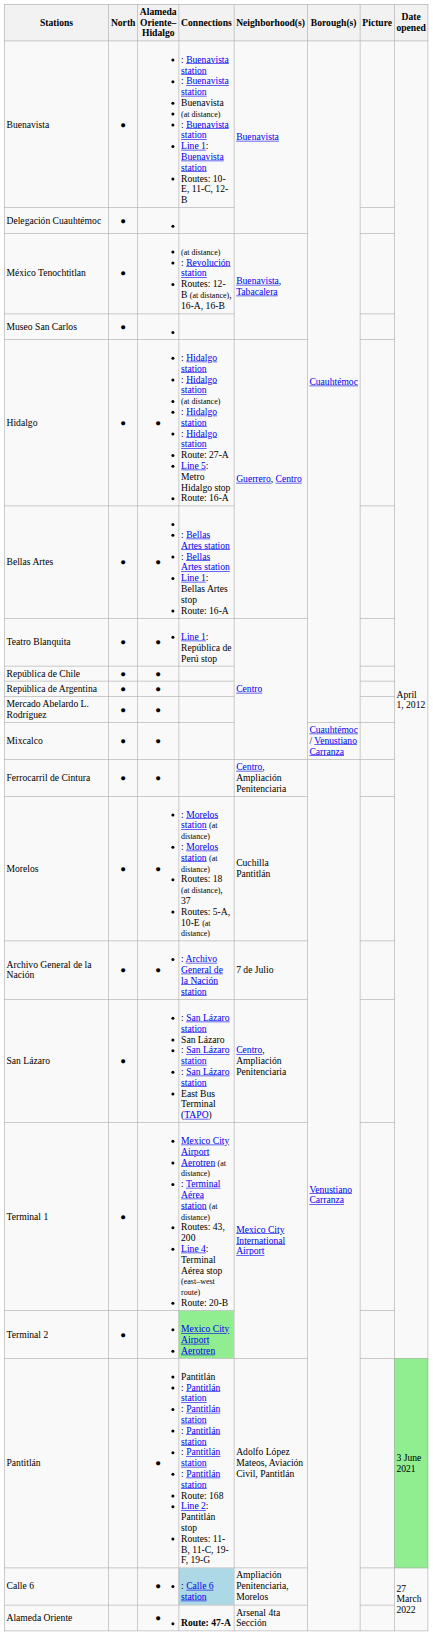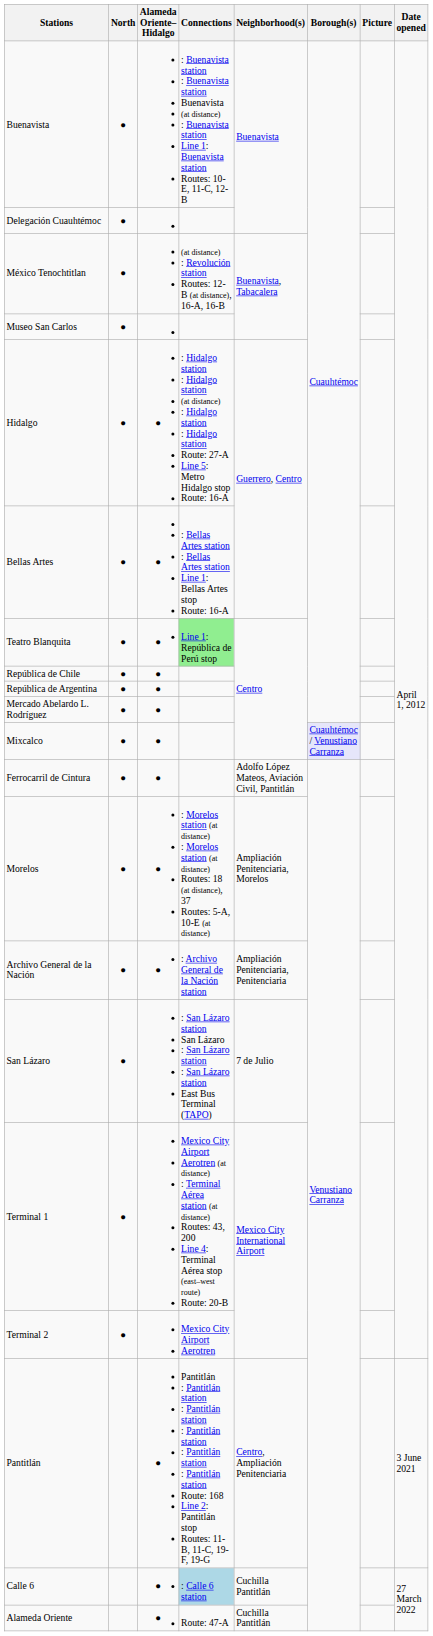(206, 648) no background -> (206, 648) lightgreen background
(334, 741) no background -> (334, 741) lavender background
(261, 778) Centro, Ampliación Penitenciaria -> (270, 778) Adolfo López Mateos, Aviación Civil, Pantitlán
(253, 868) Cuchilla Pantitlán -> (262, 868) Ampliación Penitenciaria, Morelos
(255, 970) 7 de Julio -> (262, 970) Ampliación Penitenciaria, Penitenciaria
(261, 1061) Centro, Ampliación Penitenciaria -> (255, 1061) 7 de Julio
(206, 1340) lightgreen background -> (206, 1340) no background
(270, 1463) Adolfo López Mateos, Aviación Civil, Pantitlán -> (261, 1463) Centro, Ampliación Penitenciaria
(409, 1463) lightgreen background -> (409, 1463) no background
(262, 1586) Ampliación Penitenciaria, Morelos -> (253, 1586) Cuchilla Pantitlán
(206, 1623) bold -> (206, 1623) normal
(258, 1618) Arsenal 4ta Sección -> (253, 1618) Cuchilla Pantitlán
